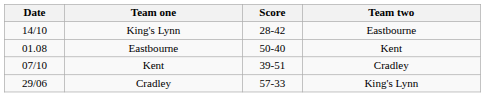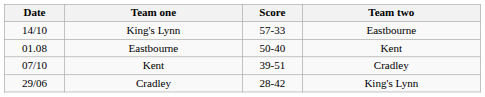(272, 30) 28-42 -> (272, 30) 57-33
(272, 83) 57-33 -> (272, 83) 28-42
